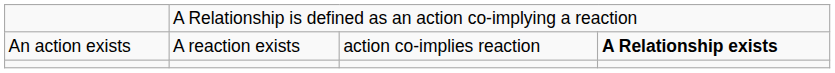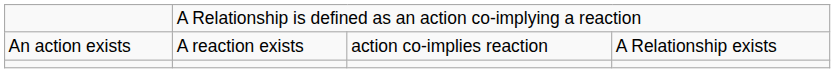(690, 45) bold -> (696, 45) normal
